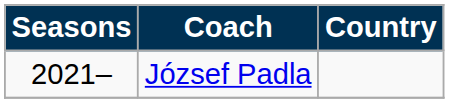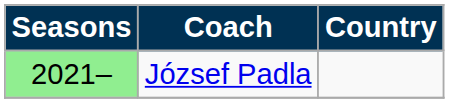(72, 73) no background -> (72, 73) lightgreen background
